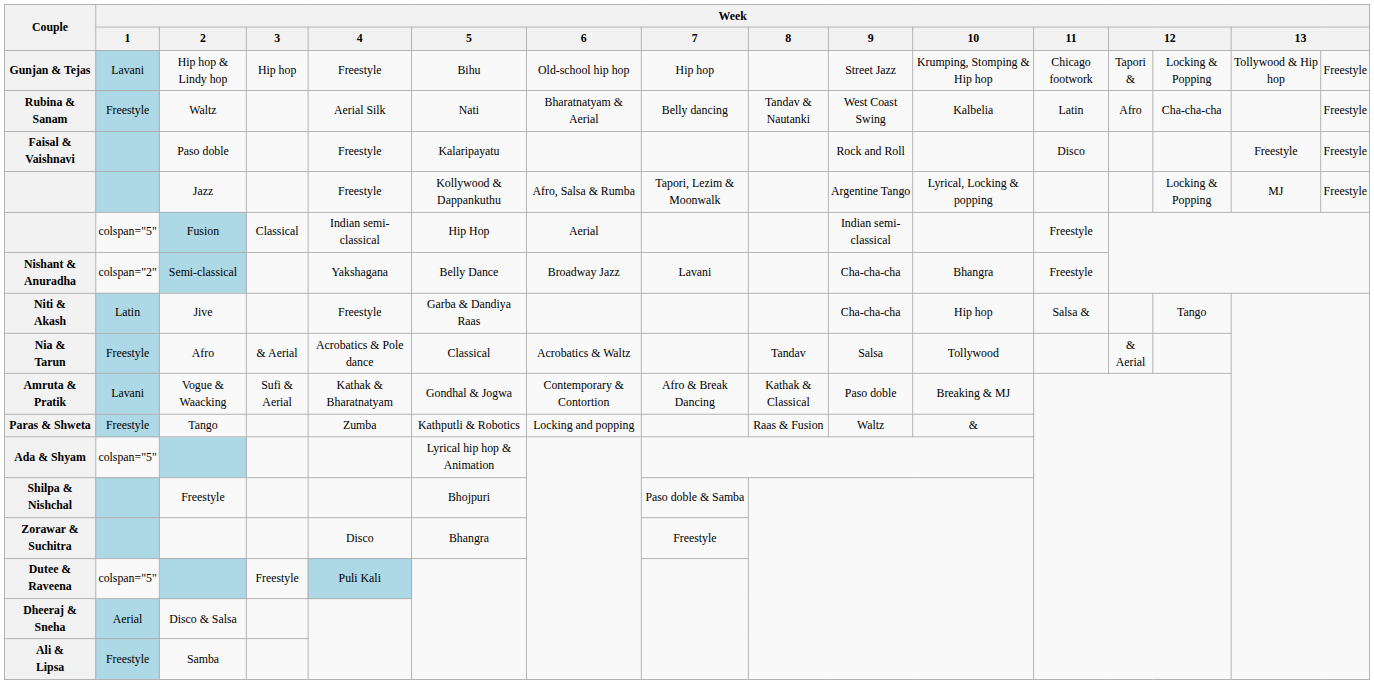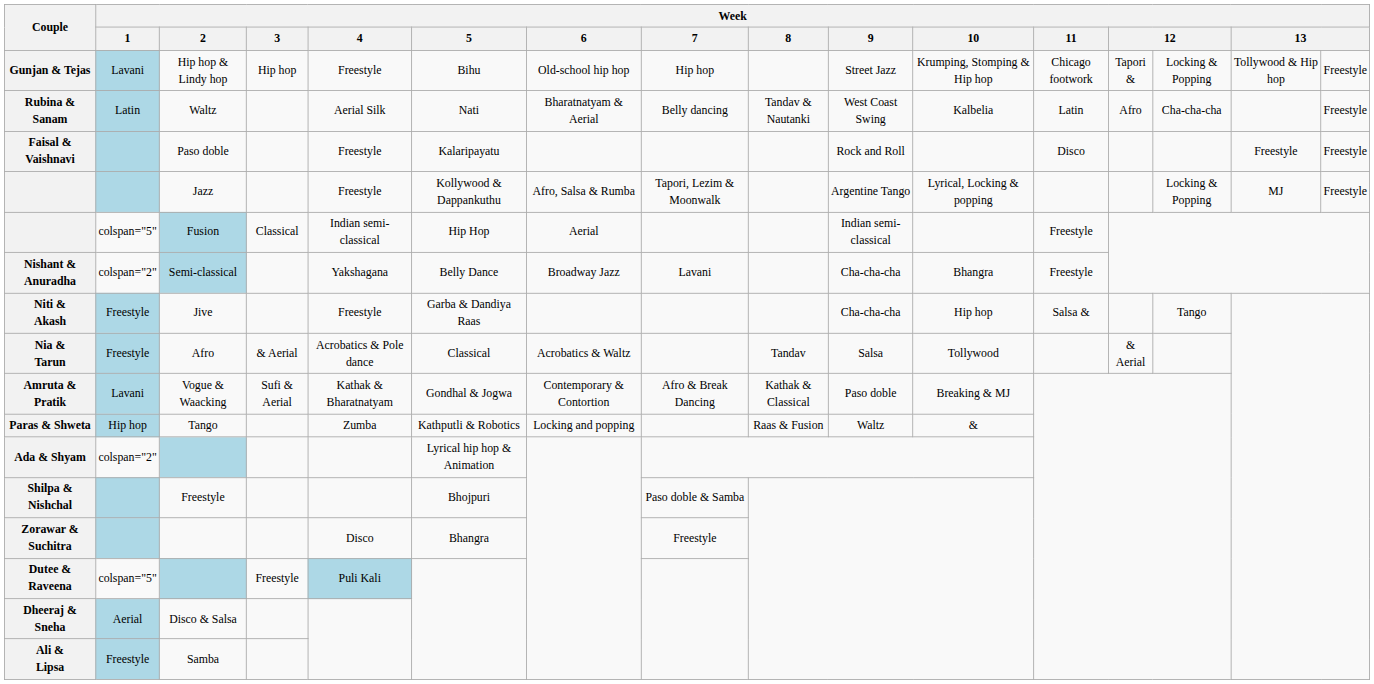(128, 110) Freestyle -> (128, 110) Latin
(128, 312) Latin -> (128, 312) Freestyle
(128, 425) Freestyle -> (128, 425) Hip hop
(128, 456) colspan="5" -> (128, 456) colspan="2"
